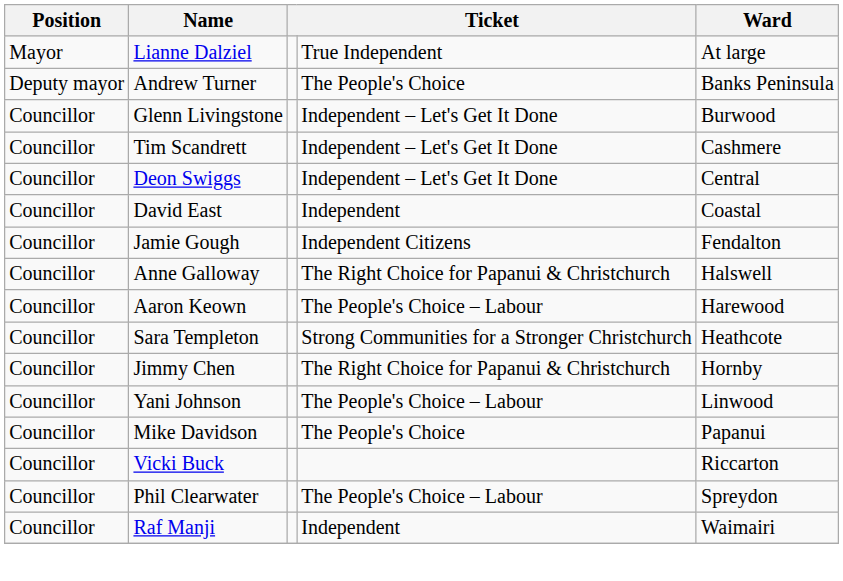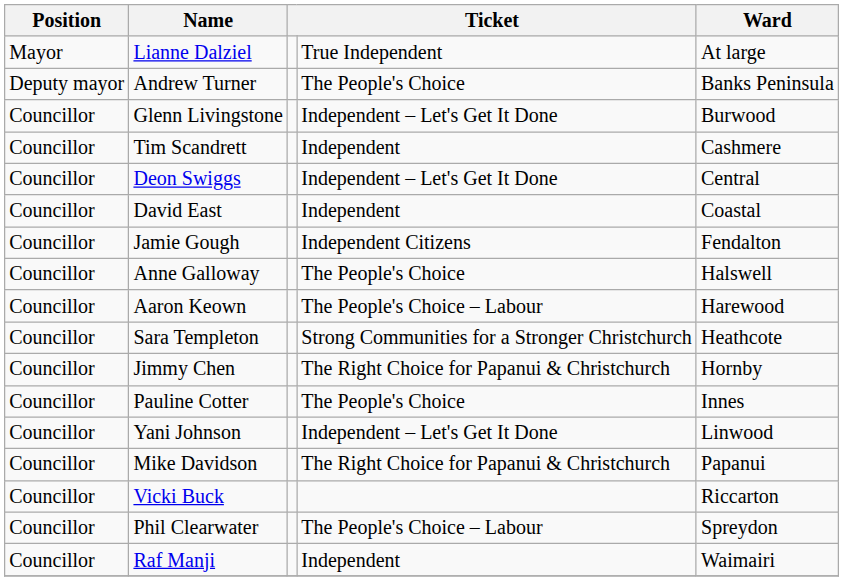(429, 147) Independent – Let's Get It Done -> (351, 147) Independent
(486, 274) The Right Choice for Papanui & Christchurch -> (383, 274) The People's Choice
+ row: (191, 400)
(422, 400) The People's Choice – Labour -> (429, 432) Independent – Let's Get It Done
(383, 432) The People's Choice -> (486, 464) The Right Choice for Papanui & Christchurch
